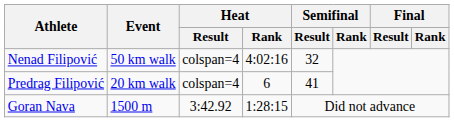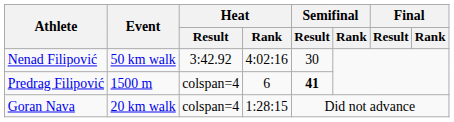(211, 60) colspan=4 -> (211, 60) 3:42.92
(312, 60) 32 -> (312, 60) 30
(143, 83) 20 km walk -> (131, 83) 1500 m
(312, 83) normal -> (312, 83) bold
(131, 106) 1500 m -> (143, 106) 20 km walk
(211, 106) 3:42.92 -> (211, 106) colspan=4
